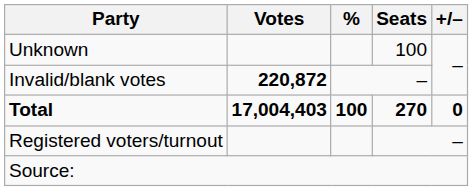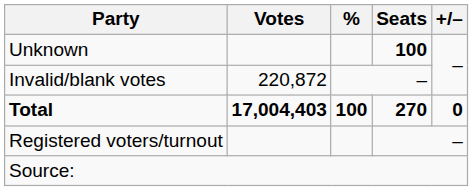(411, 49) normal -> (411, 49) bold
(292, 79) bold -> (292, 79) normal
